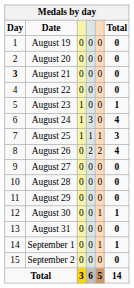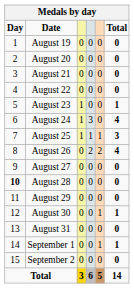(15, 74) bold -> (15, 74) normal
(15, 182) normal -> (15, 182) bold
